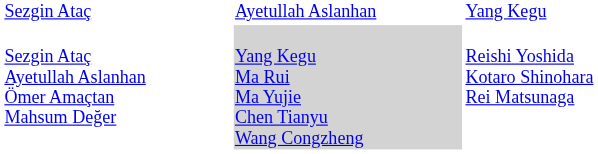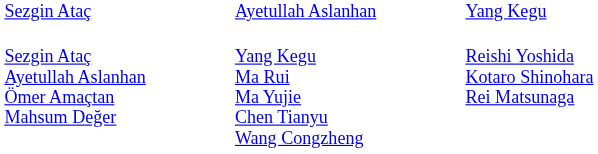(299, 97) lightgrey background -> (299, 97) no background
